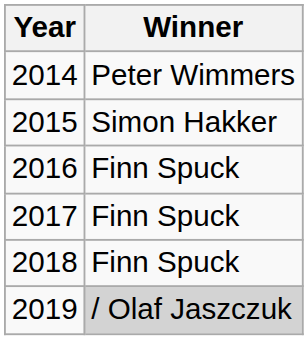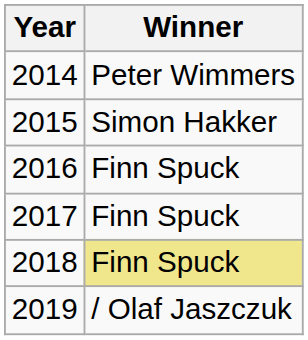(165, 262) no background -> (165, 262) khaki background
(192, 309) lightgrey background -> (192, 309) no background
